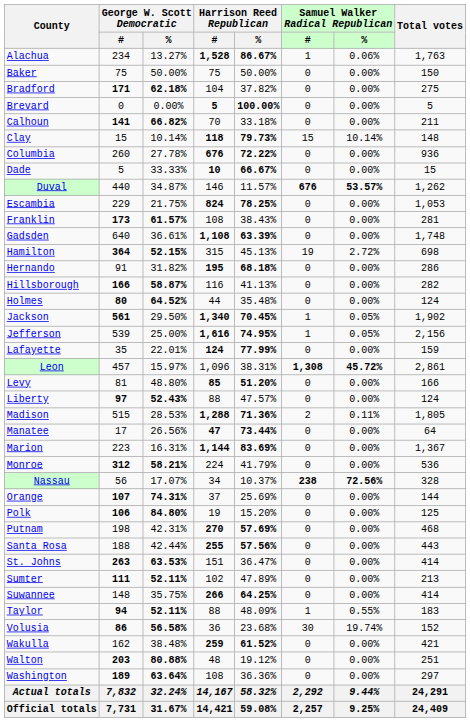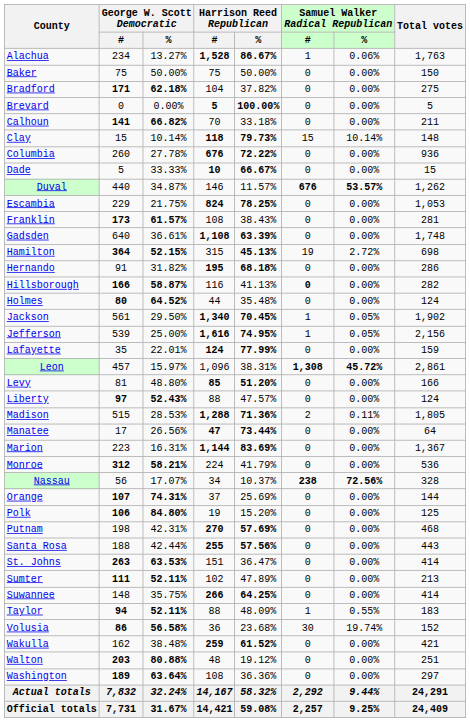(258, 252) normal -> (258, 252) bold
(308, 285) normal -> (308, 285) bold
(121, 318) bold -> (121, 318) normal
